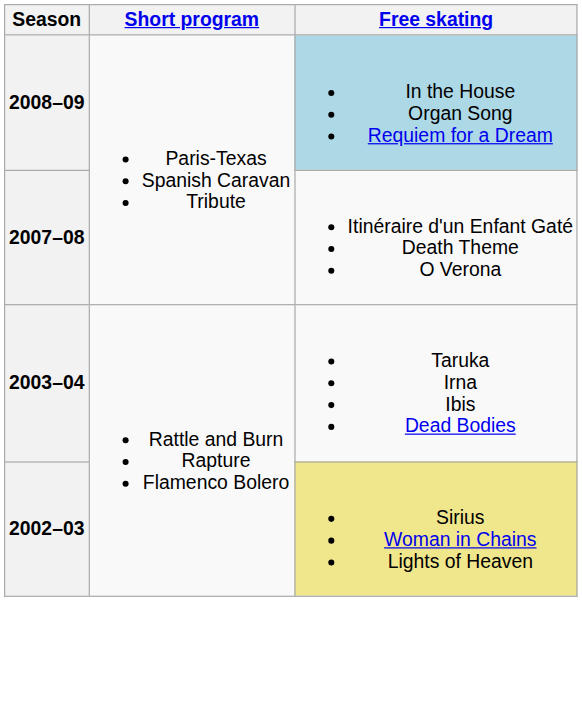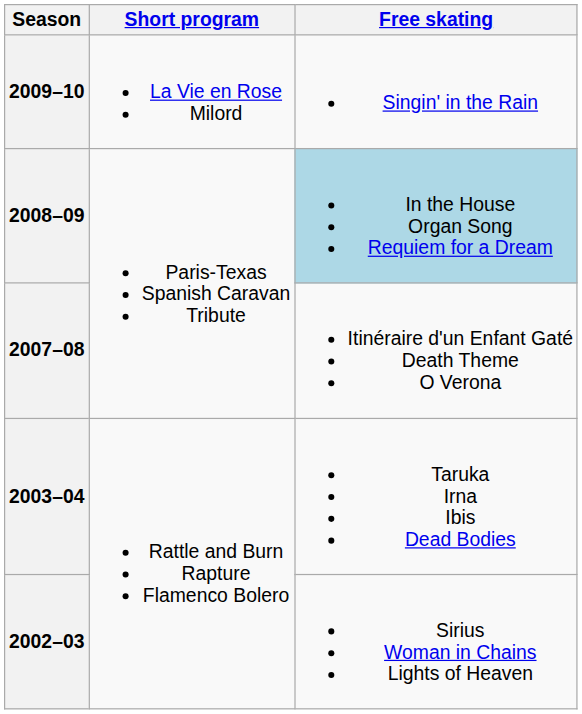+ row: (47, 91)
(436, 540) khaki background -> (436, 653) no background
